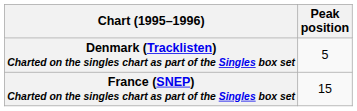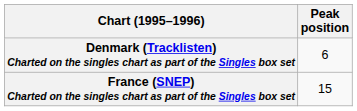(325, 55) 5 -> (325, 55) 6
